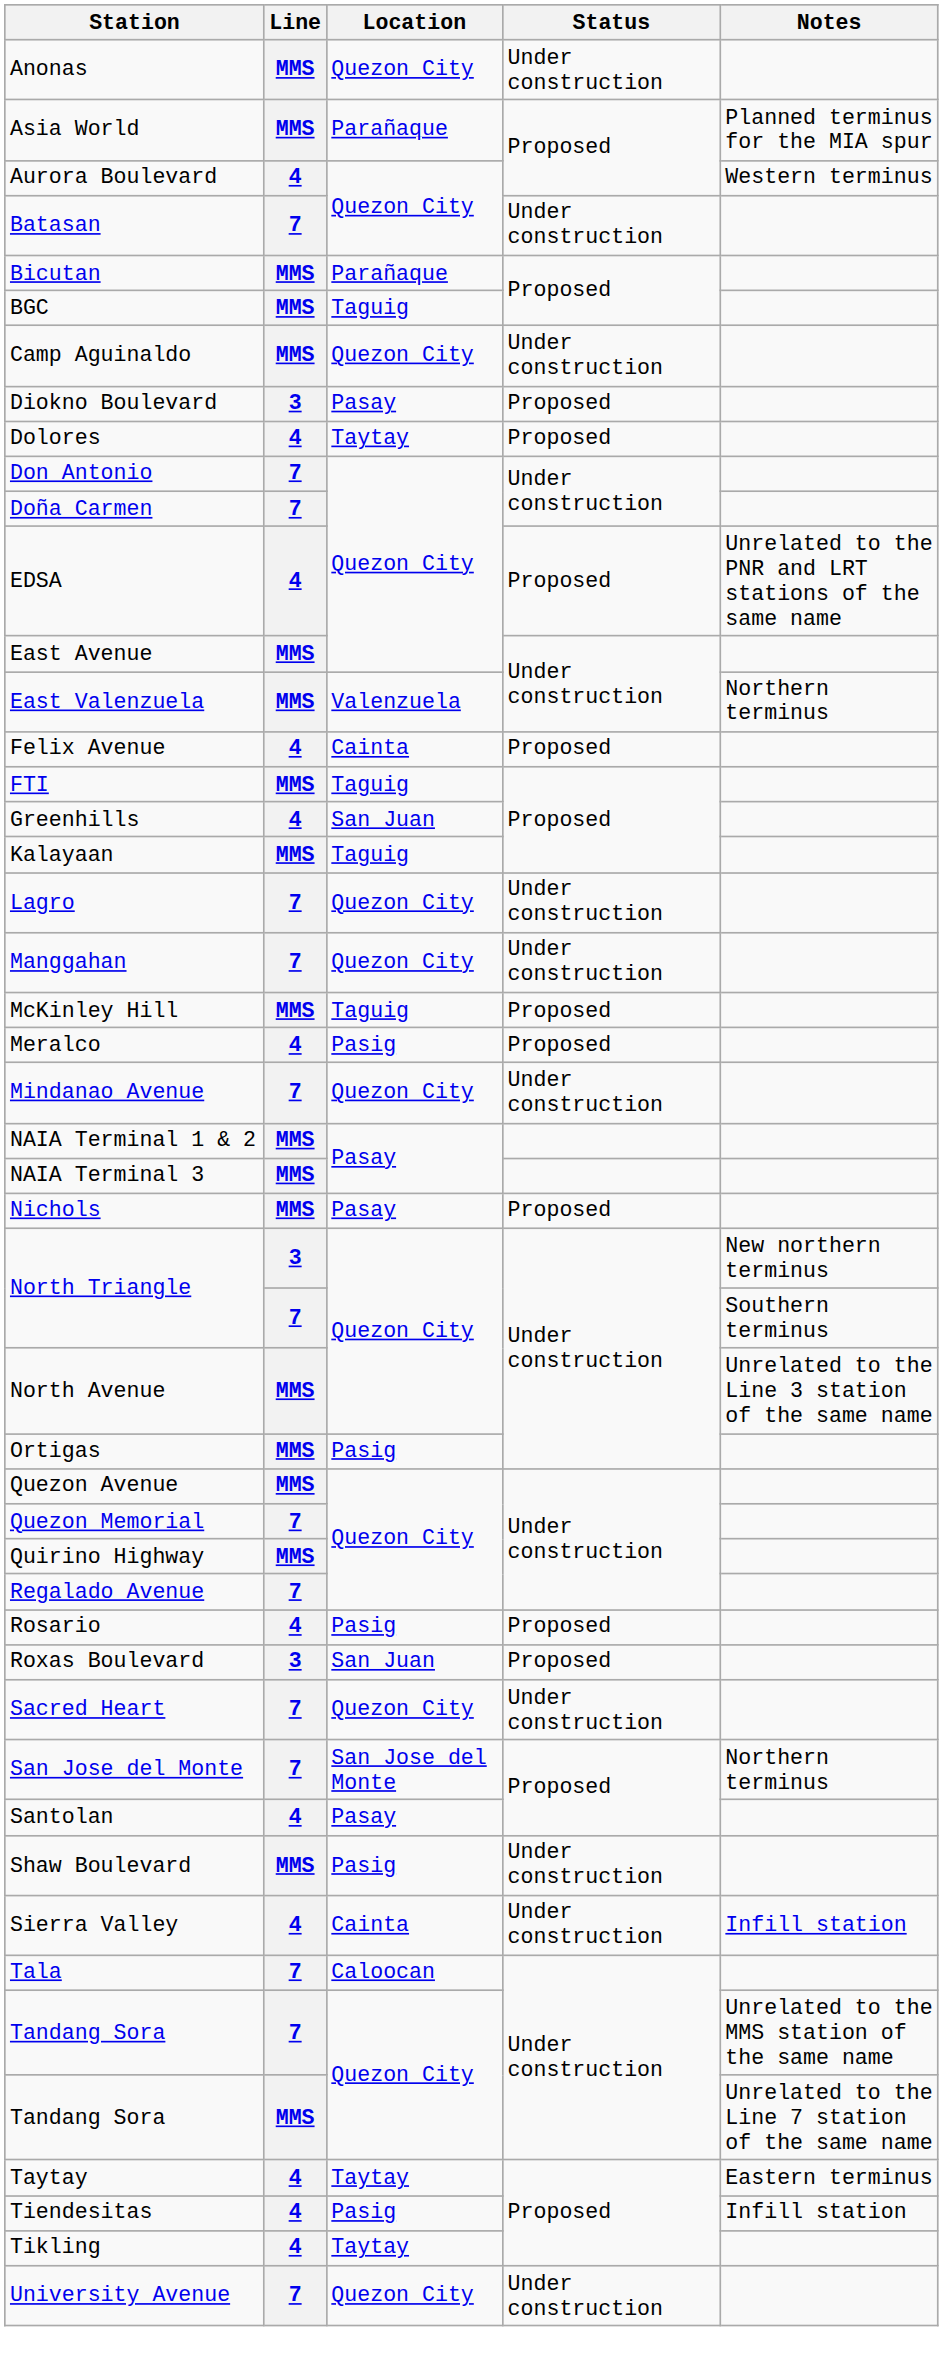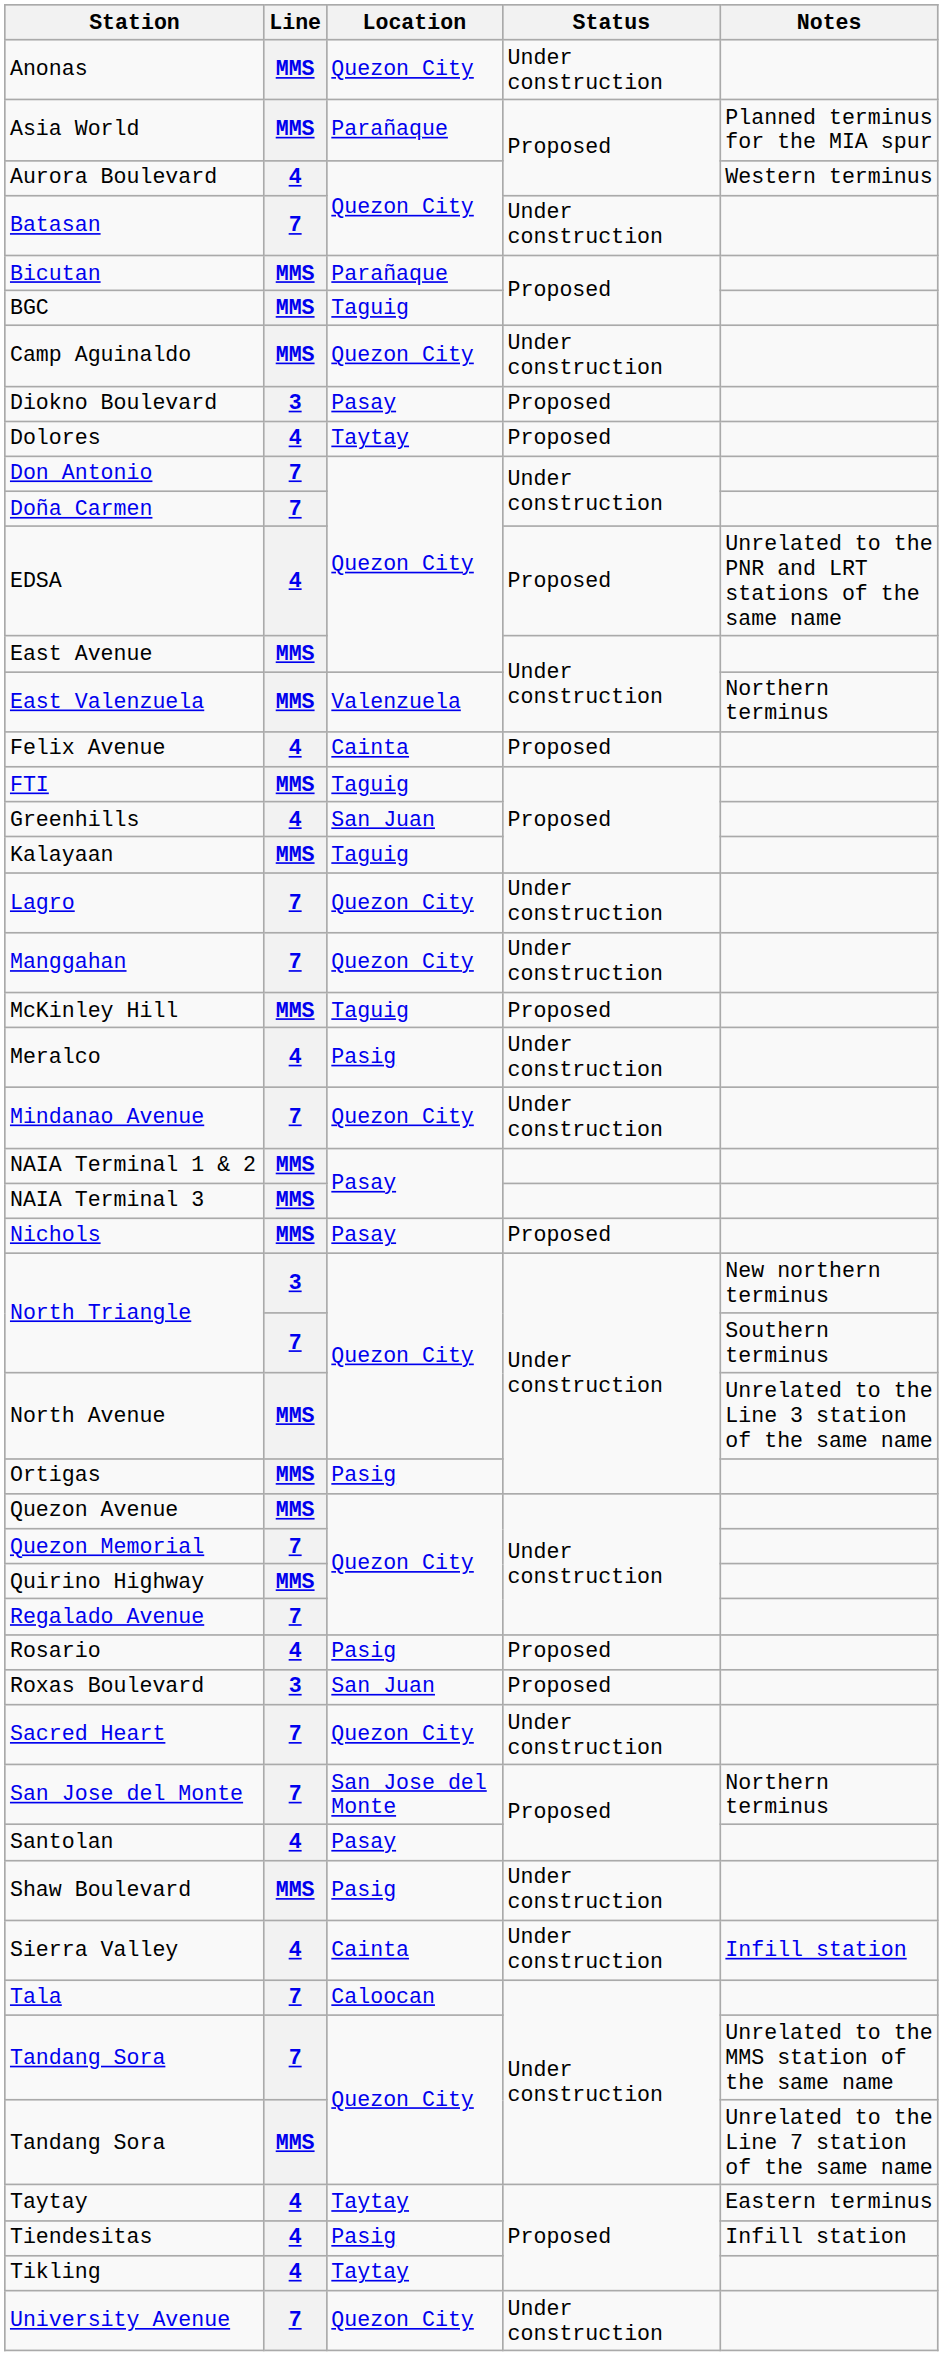(559, 1045) Proposed -> (585, 1058) Under construction
